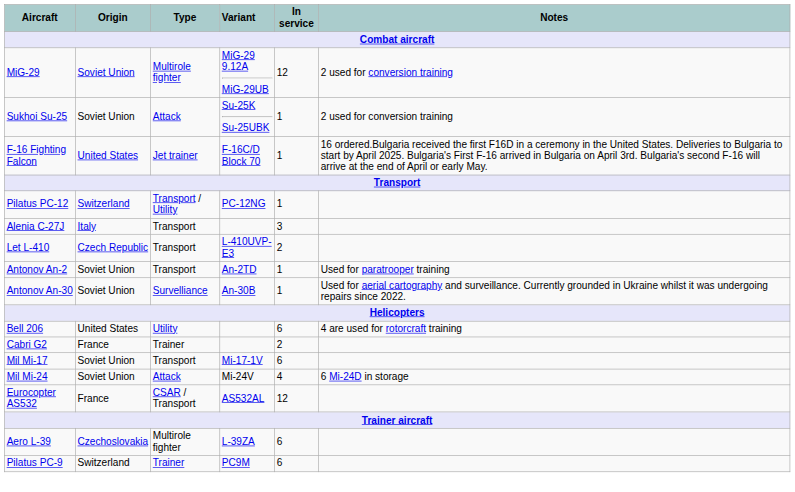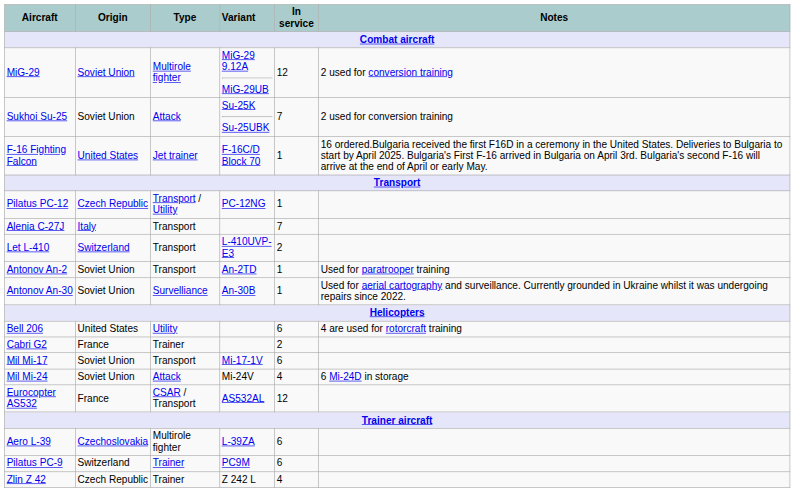(280, 117) 1 -> (280, 117) 7
(104, 204) Switzerland -> (113, 204) Czech Republic
(280, 226) 3 -> (280, 226) 7
(113, 248) Czech Republic -> (104, 248) Switzerland
+ row: (26, 479)
